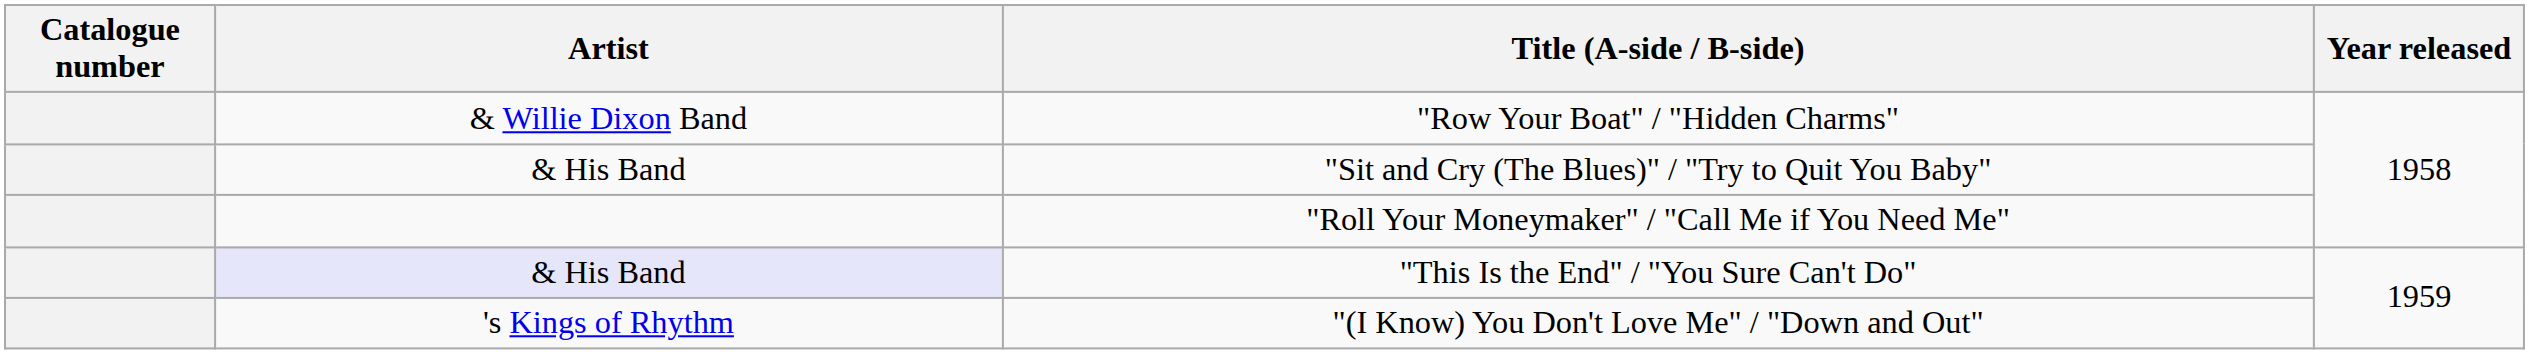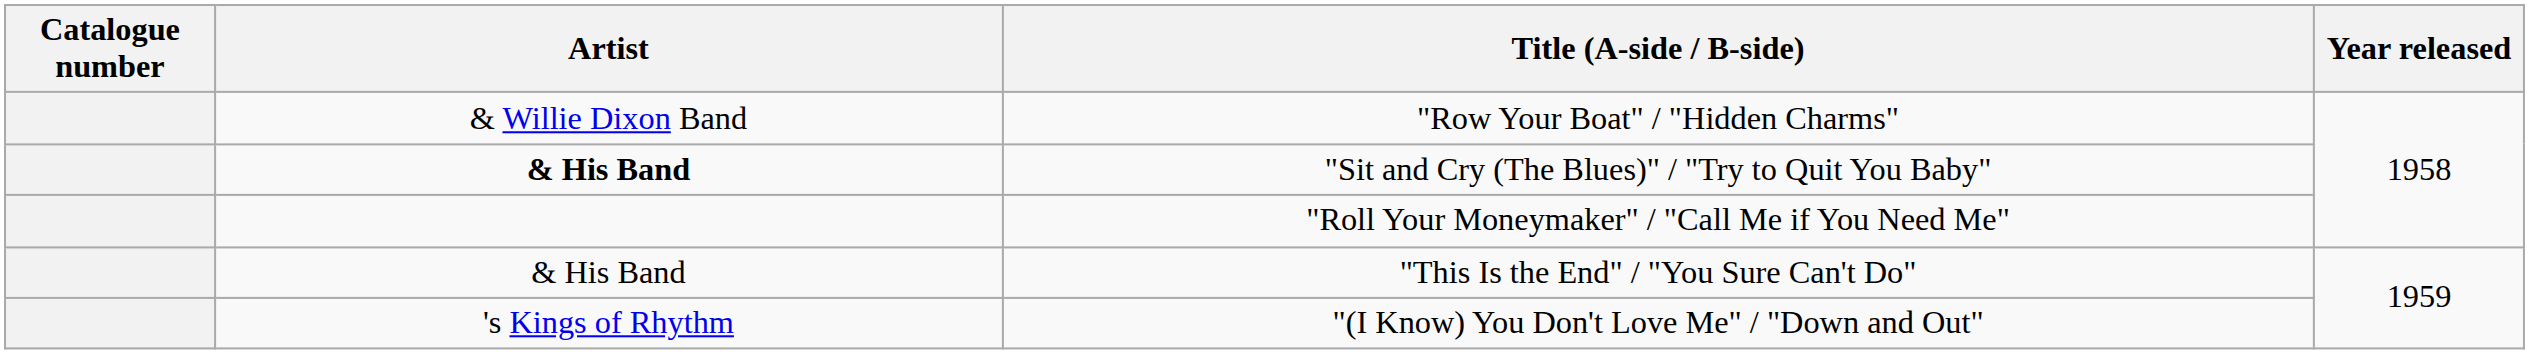(608, 169) normal -> (608, 169) bold
(608, 271) lavender background -> (608, 271) no background
